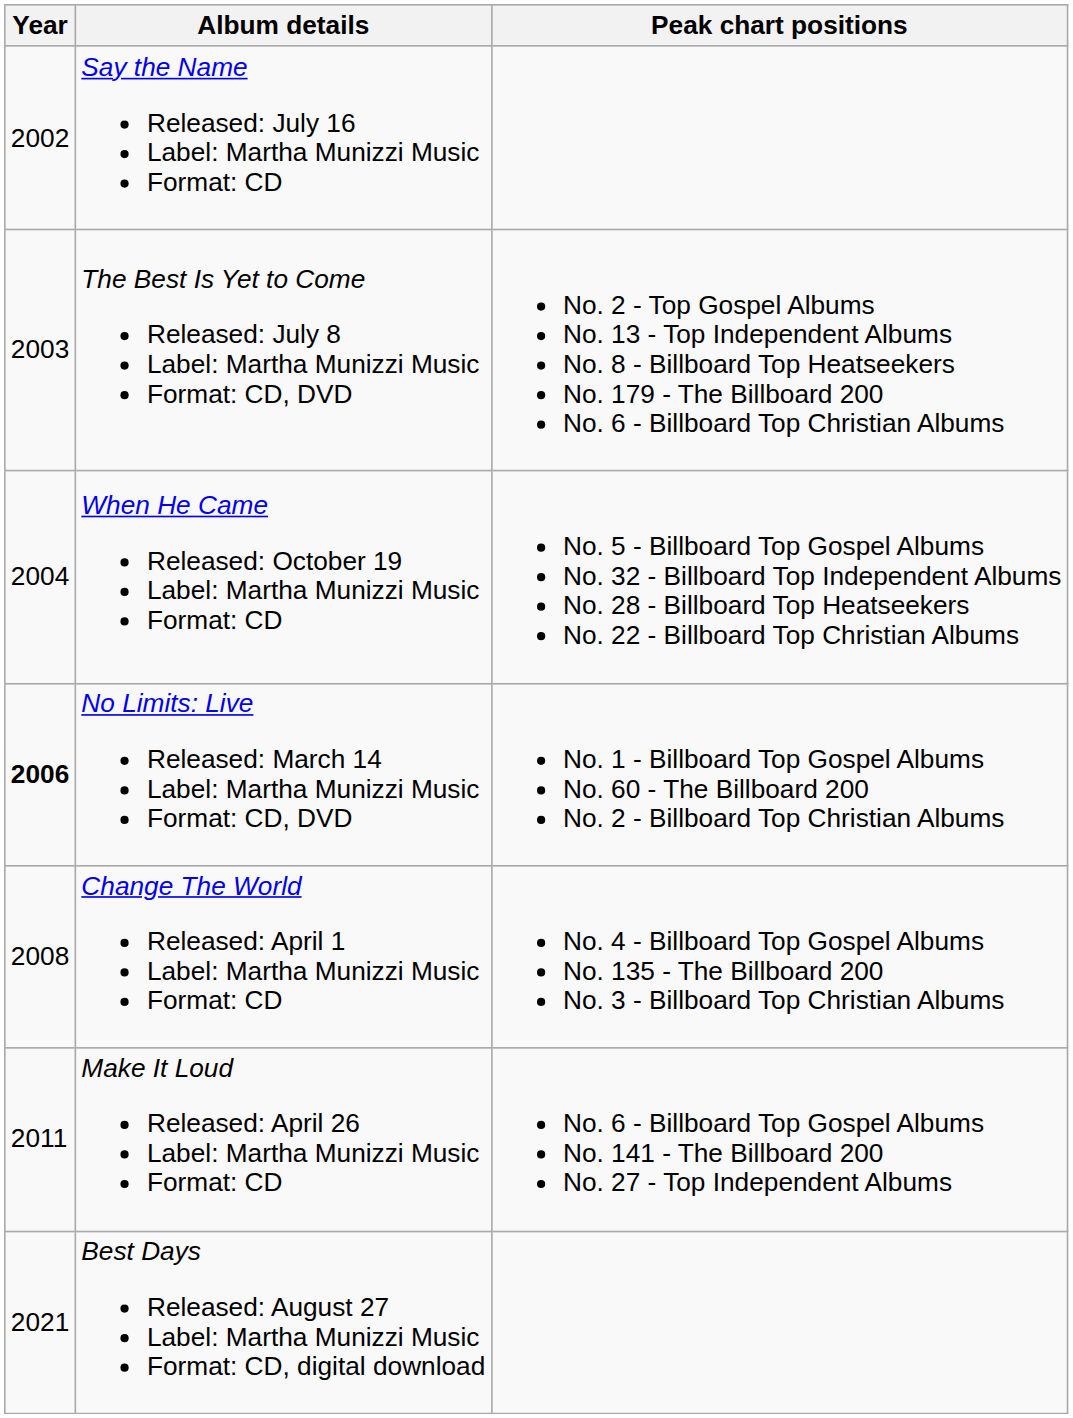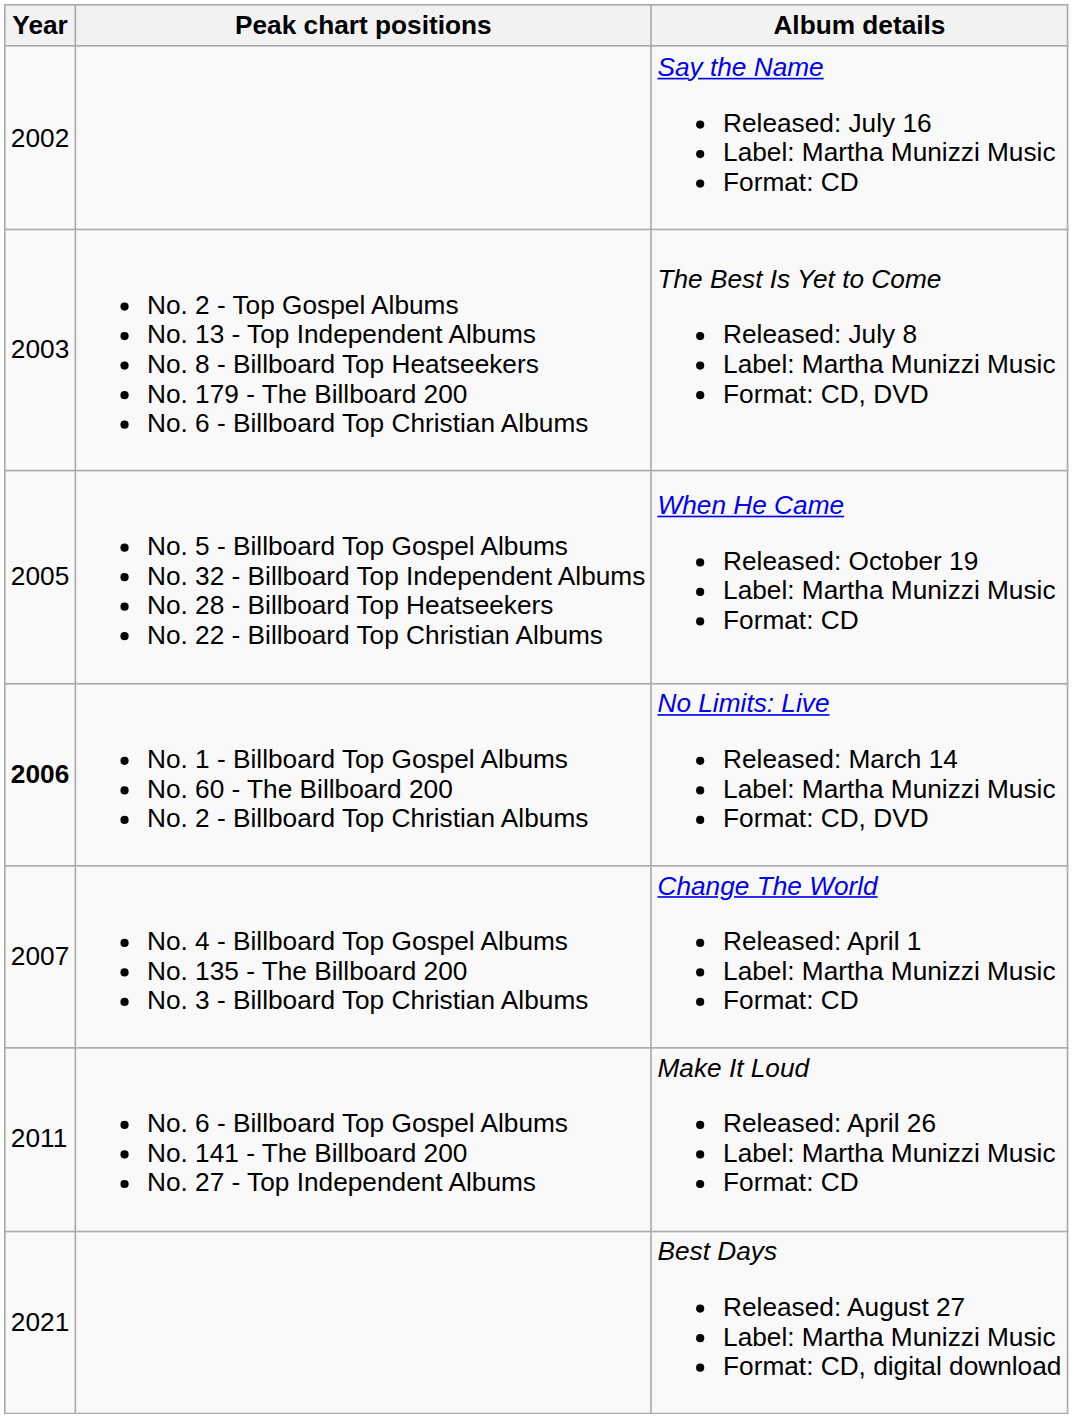columns swapped: (283, 25) <-> (779, 25)
(40, 576) 2004 -> (40, 576) 2005
(40, 956) 2008 -> (40, 956) 2007
